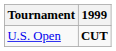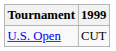(94, 36) bold -> (94, 36) normal
